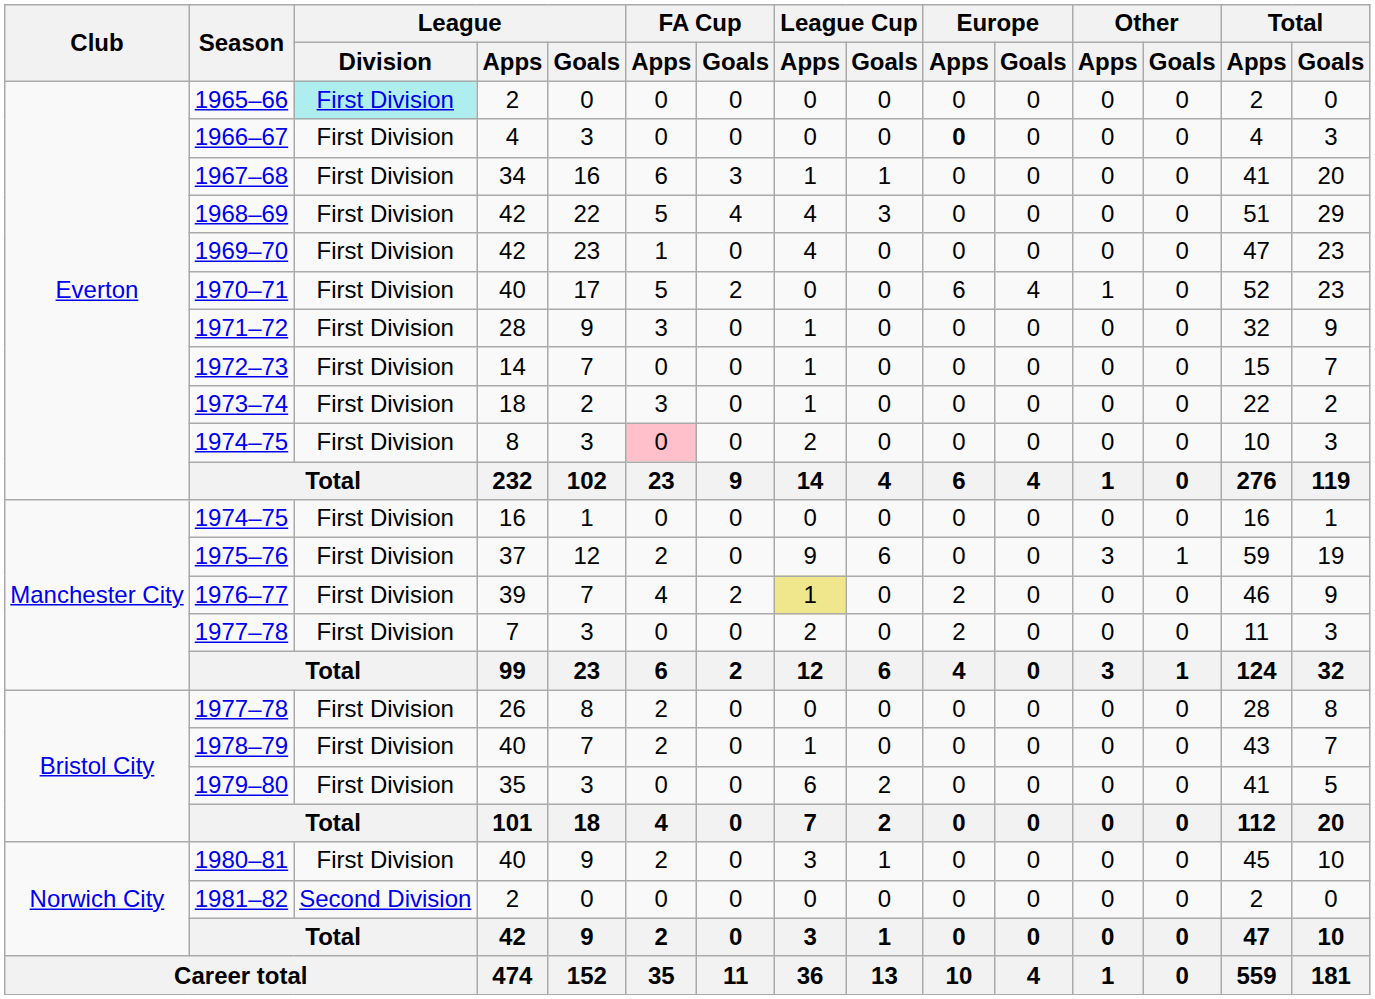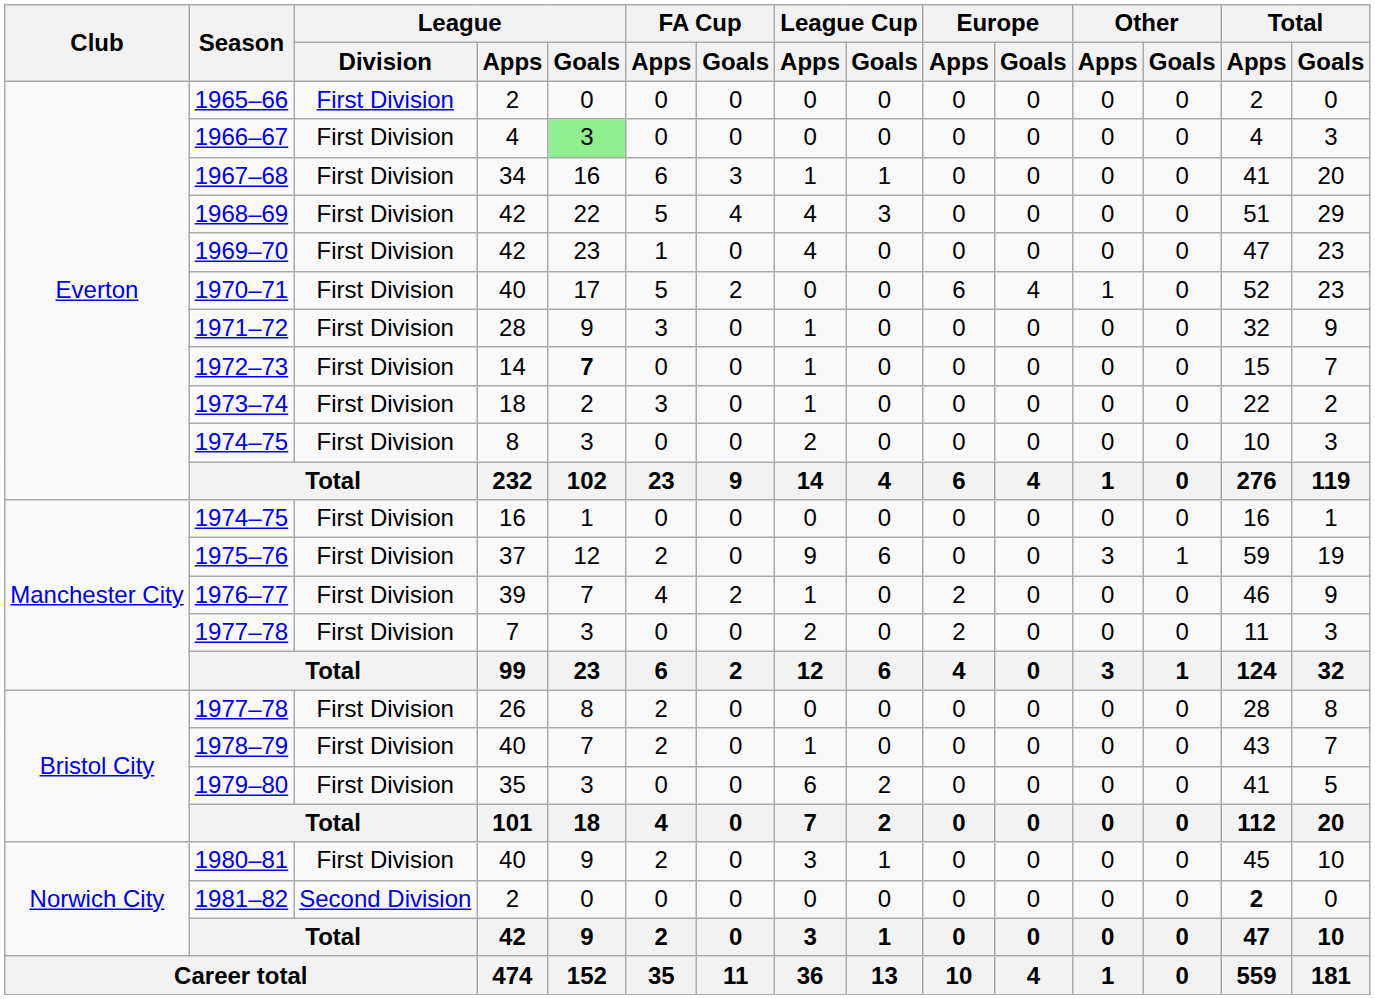(385, 99) paleturquoise background -> (385, 99) no background
(587, 137) no background -> (587, 137) lightgreen background
(959, 137) bold -> (959, 137) normal
(587, 366) normal -> (587, 366) bold
(661, 442) pink background -> (661, 442) no background
(810, 594) khaki background -> (810, 594) no background
(1257, 898) normal -> (1257, 898) bold
